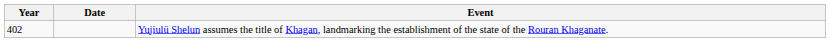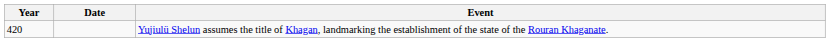(15, 29) 402 -> (15, 29) 420
